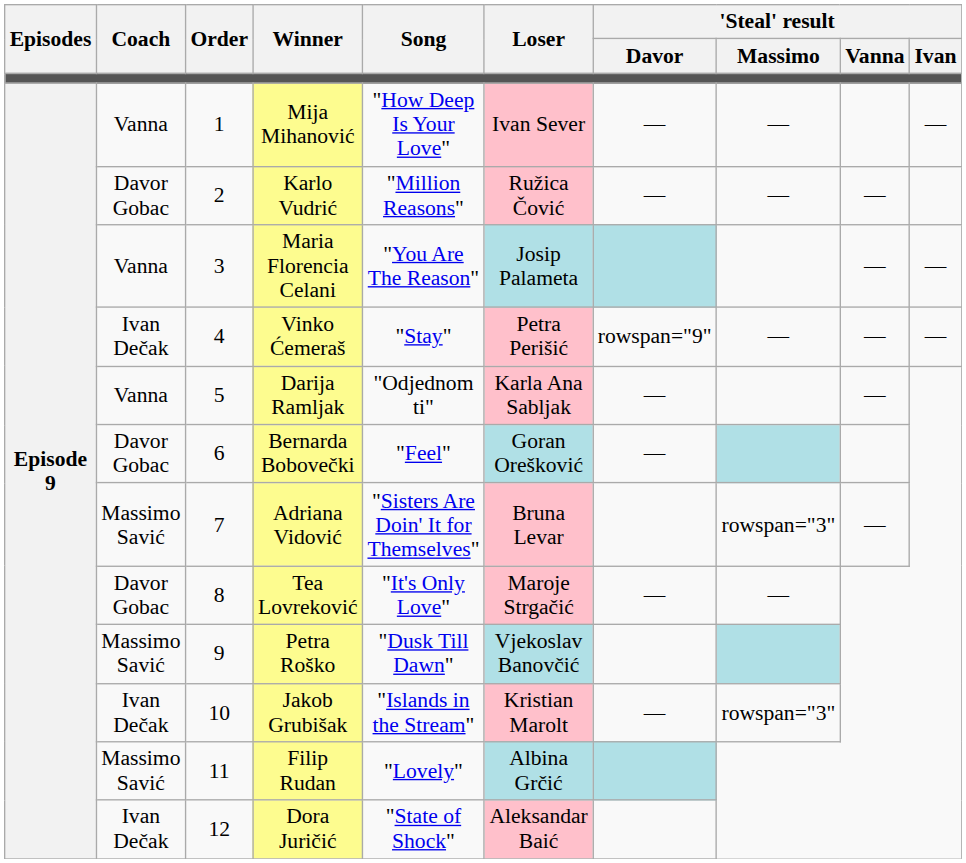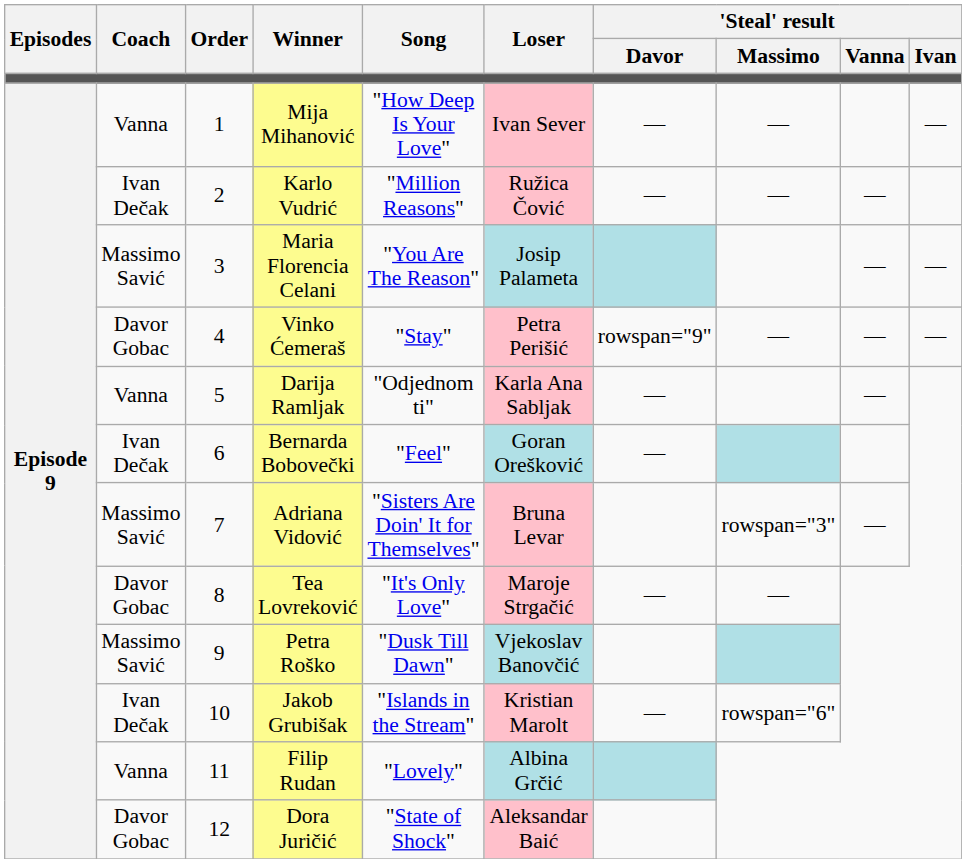(141, 195) Davor Gobac -> (141, 195) Ivan Dečak
(141, 265) Vanna -> (141, 265) Massimo Savić
(141, 336) Ivan Dečak -> (141, 336) Davor Gobac
(141, 453) Davor Gobac -> (141, 453) Ivan Dečak
(778, 712) rowspan="3" -> (778, 712) rowspan="6"
(141, 770) Massimo Savić -> (141, 770) Vanna
(141, 829) Ivan Dečak -> (141, 829) Davor Gobac
